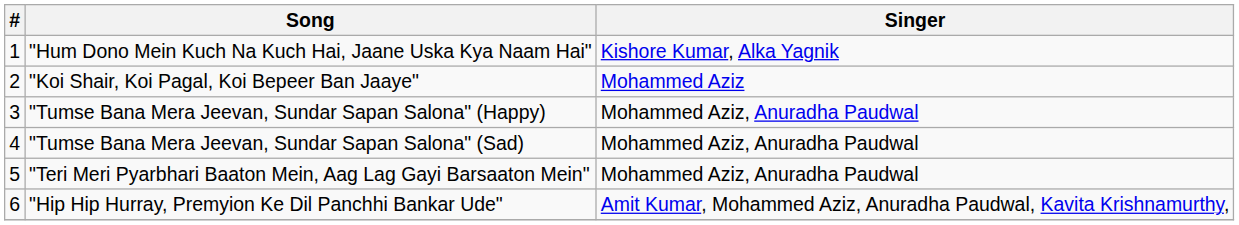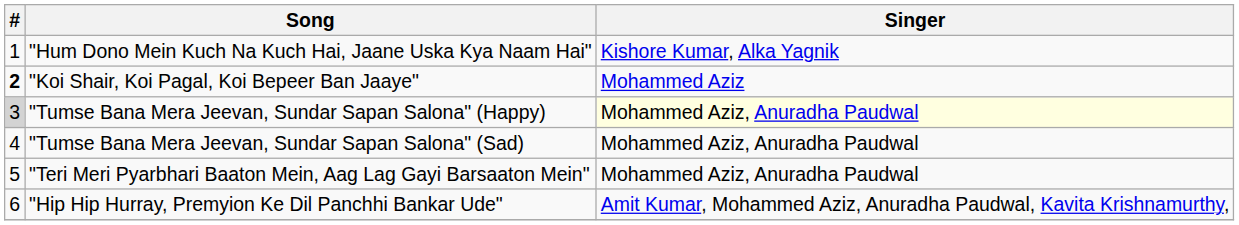(15, 82) normal -> (15, 82) bold
(15, 113) no background -> (15, 113) lightgrey background
(760, 113) no background -> (760, 113) lightyellow background
